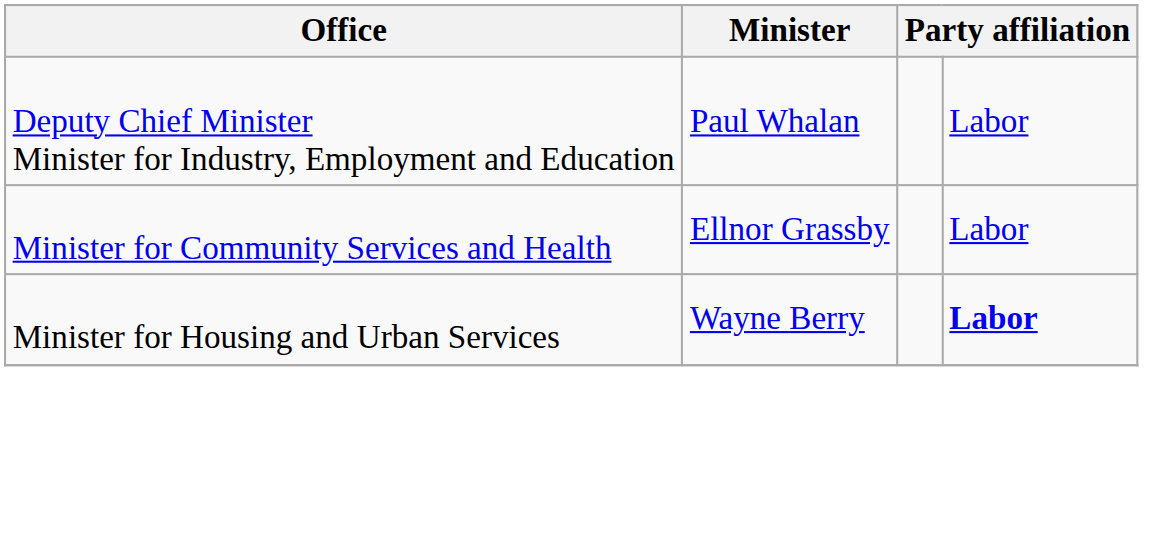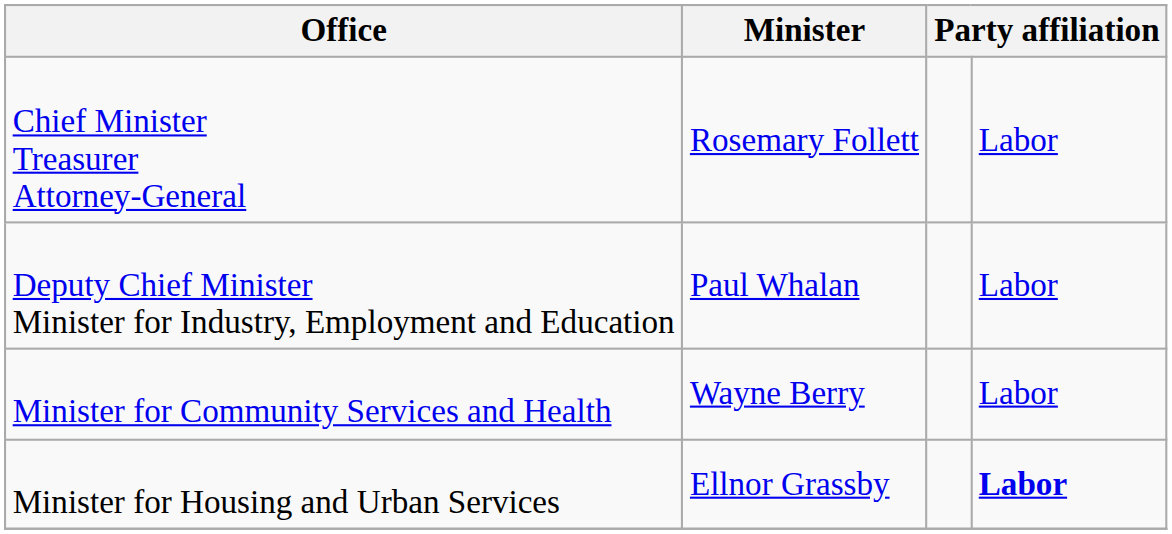+ row: (129, 157)
(790, 228) Ellnor Grassby -> (777, 393) Wayne Berry
(777, 318) Wayne Berry -> (790, 483) Ellnor Grassby
